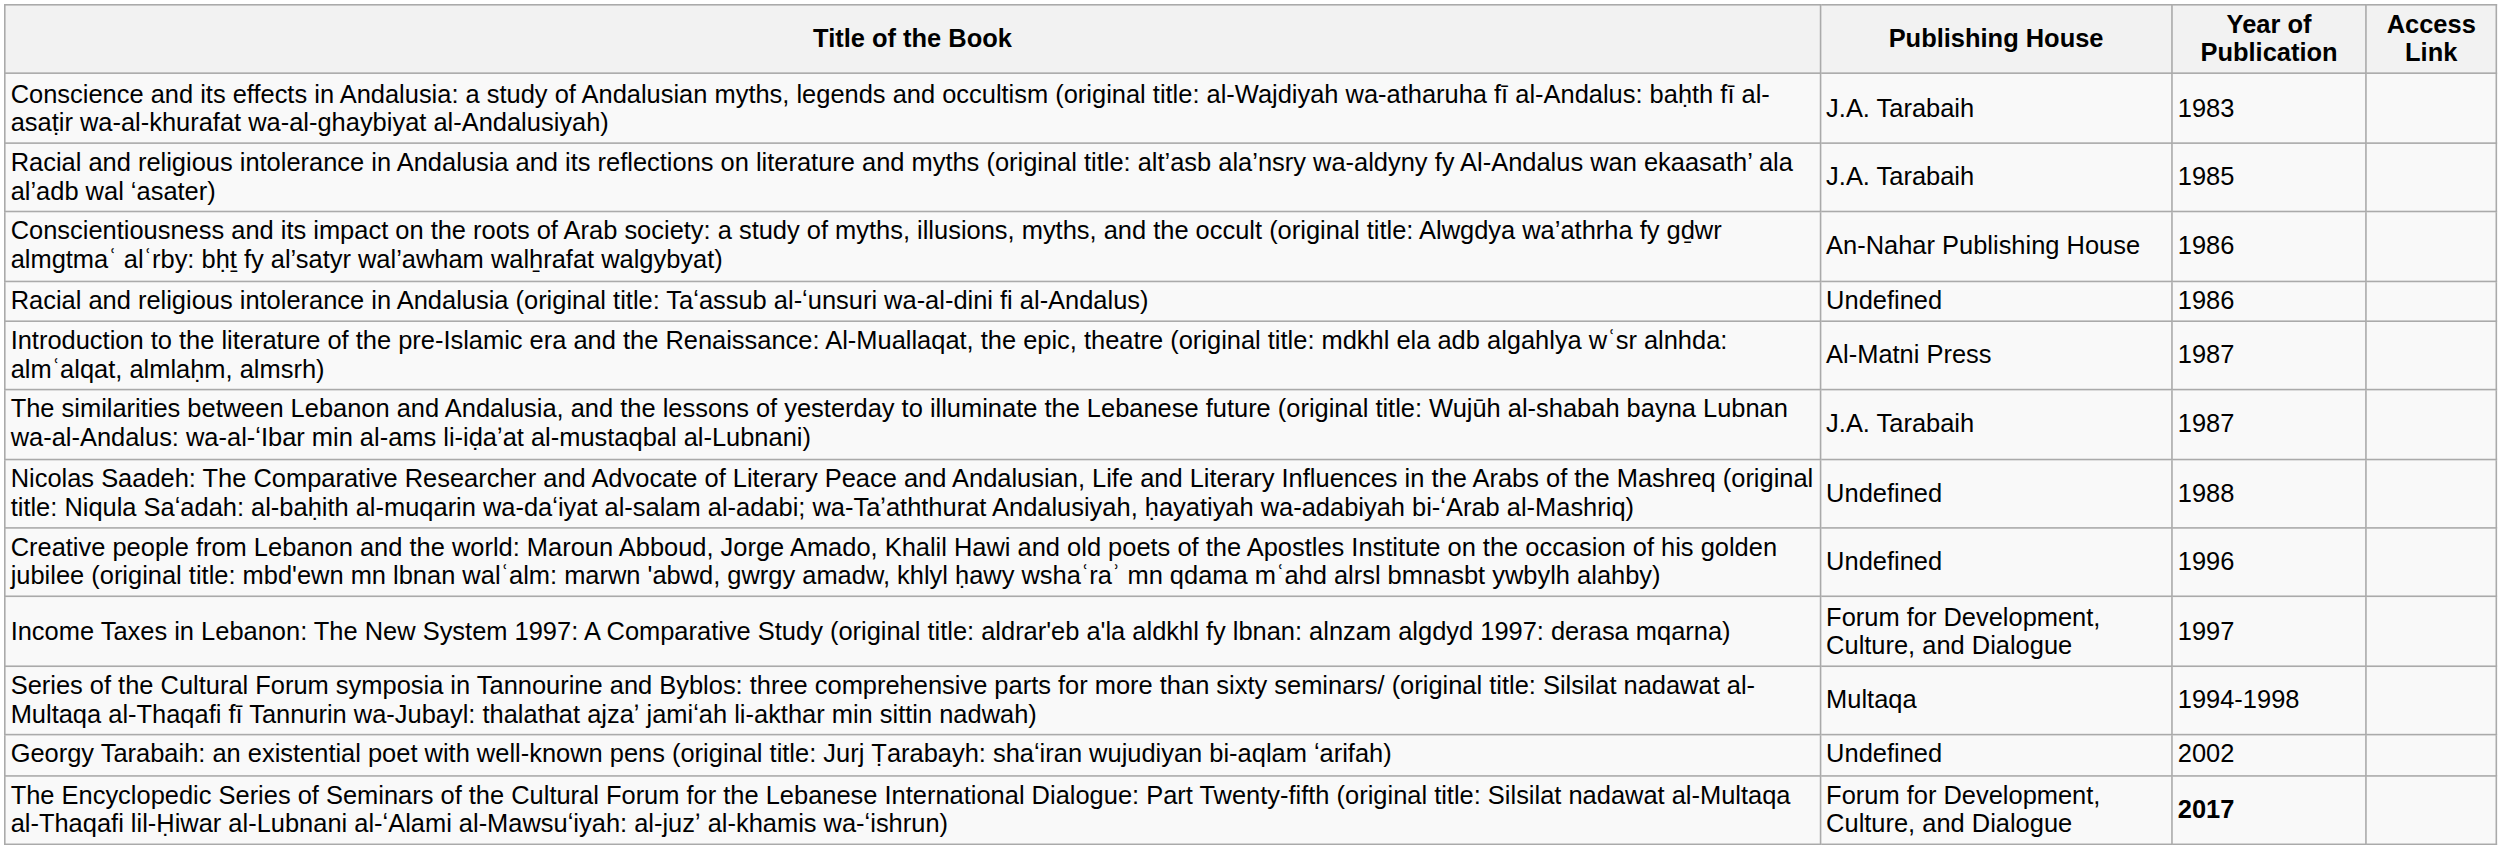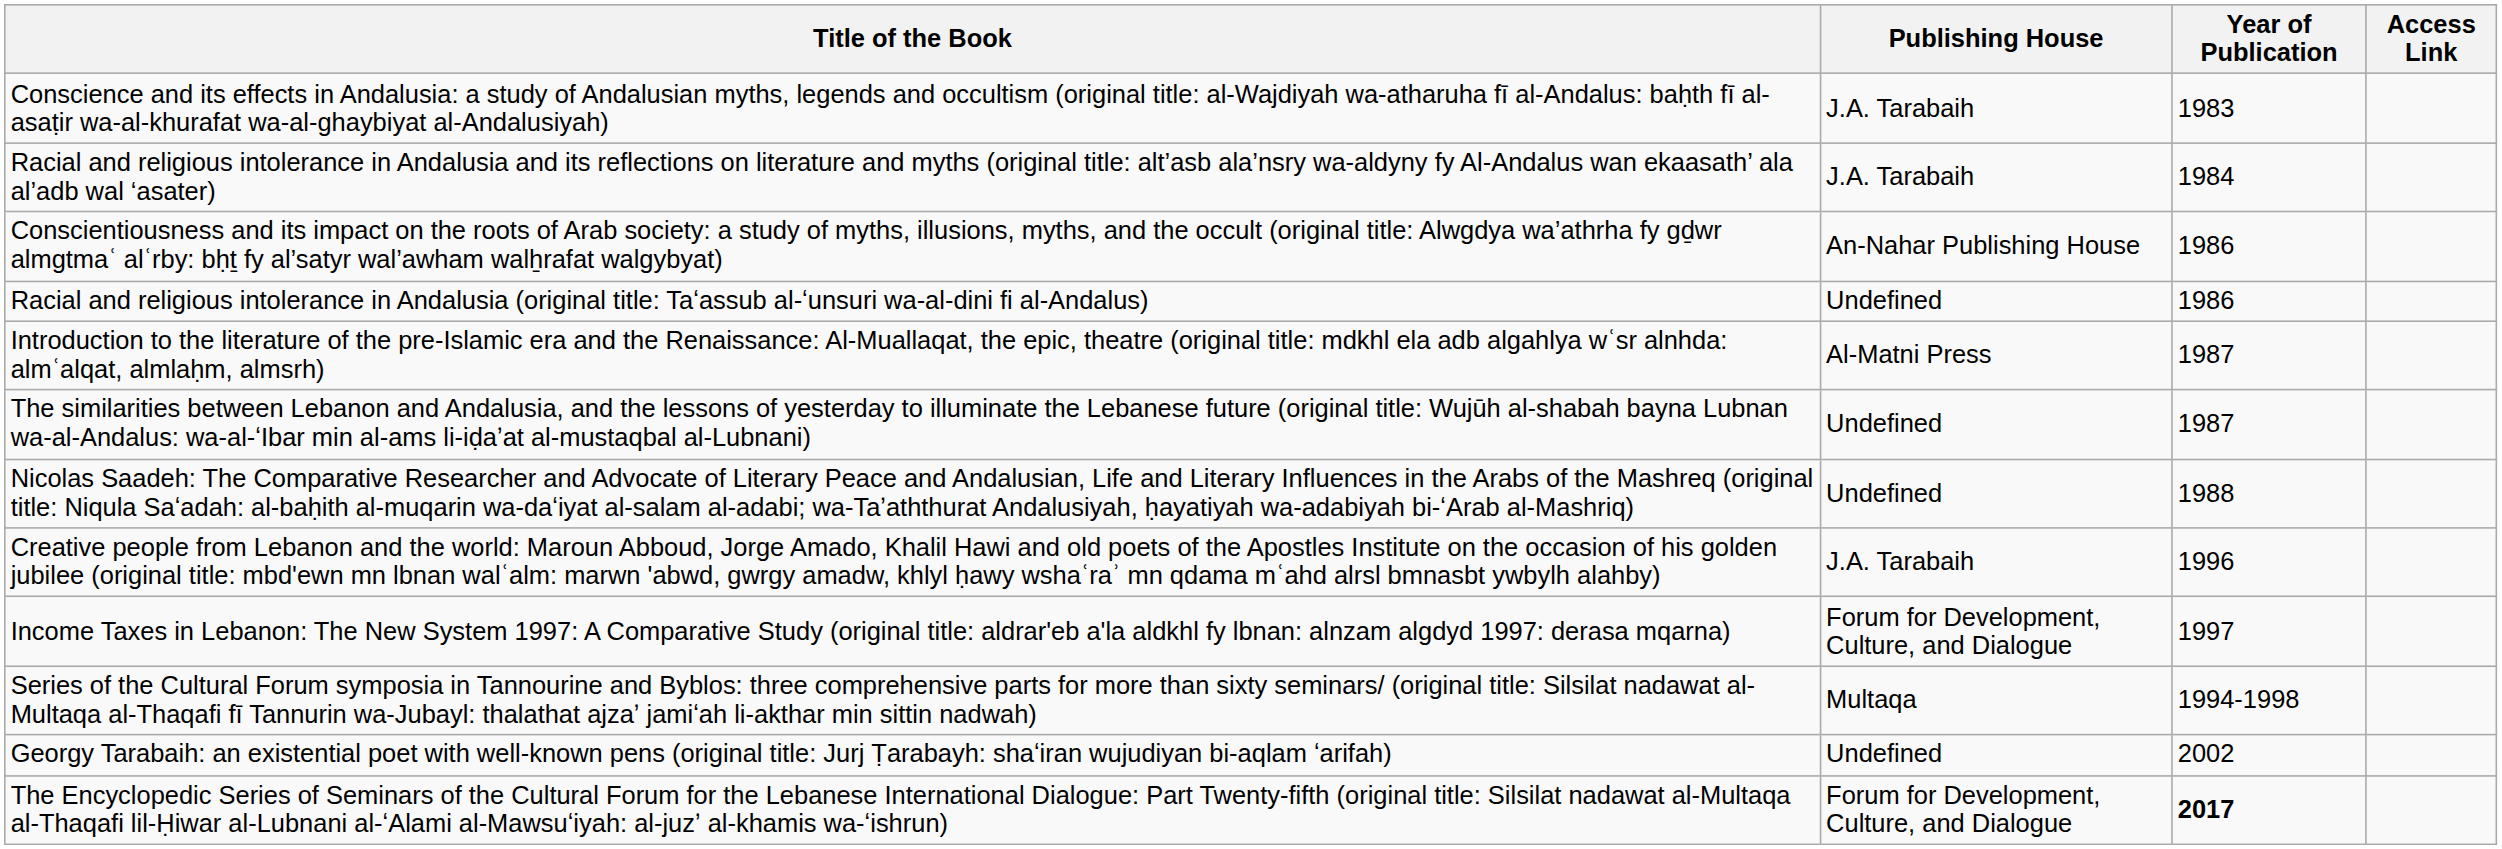(2206, 176) 1985 -> (2206, 176) 1984
(1900, 424) J.A. Tarabaih -> (1884, 424) Undefined
(1884, 562) Undefined -> (1900, 562) J.A. Tarabaih
